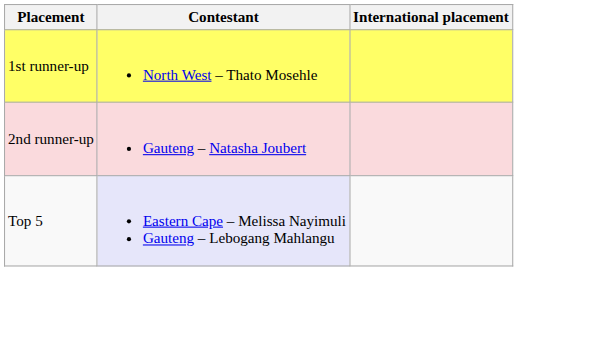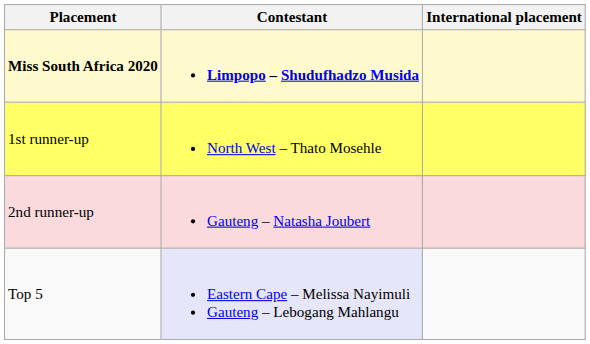+ row: (83, 66)
